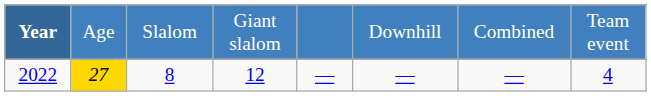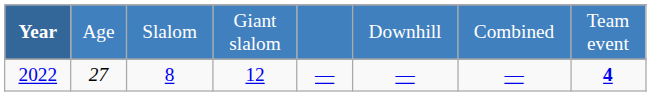(98, 75) gold background -> (98, 75) no background
(608, 75) normal -> (608, 75) bold
